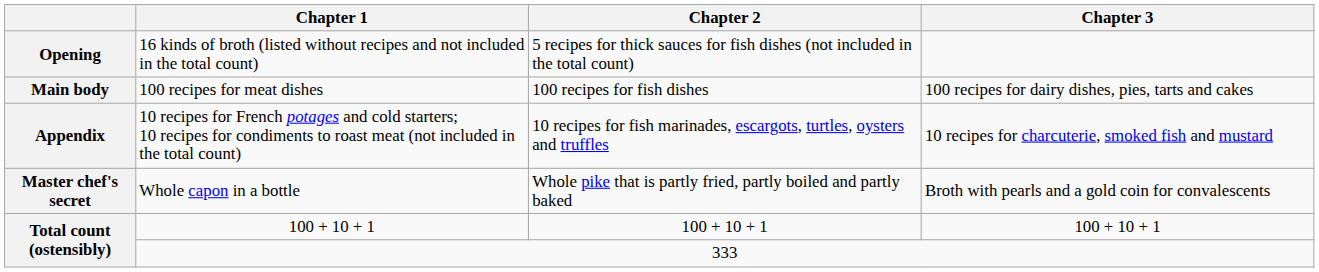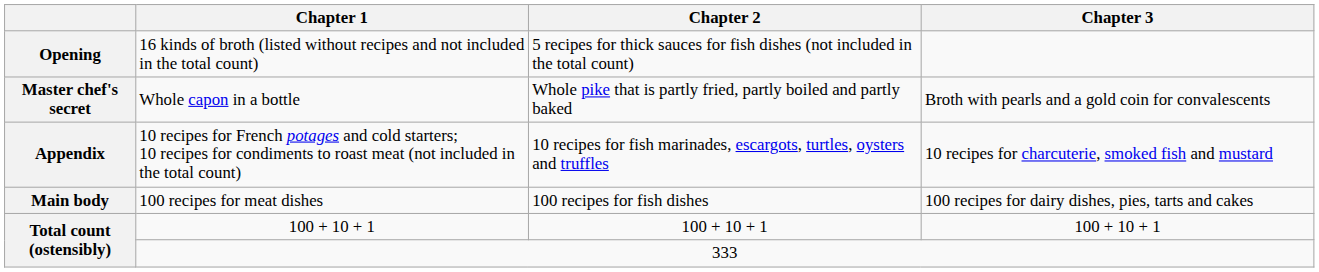rows swapped: (231, 90) <-> (220, 190)
